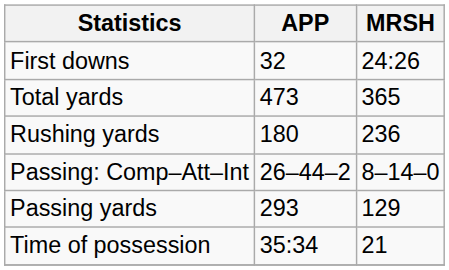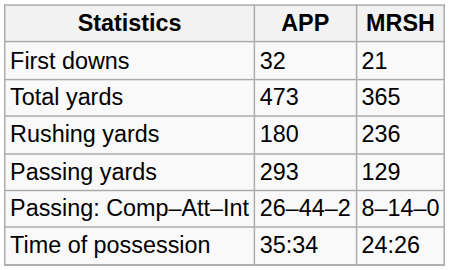(391, 60) 24:26 -> (375, 60) 21
rows swapped: (83, 208) <-> (130, 171)
(375, 245) 21 -> (391, 245) 24:26
